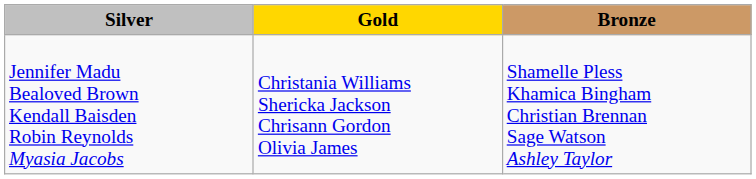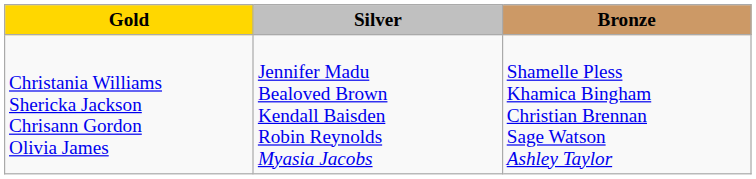columns swapped: (378, 19) <-> (129, 19)
